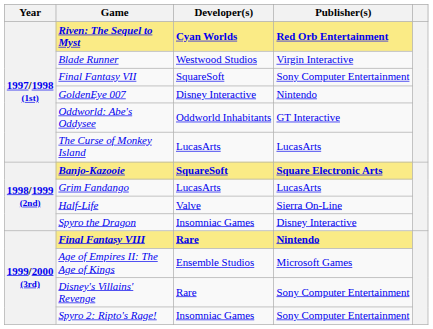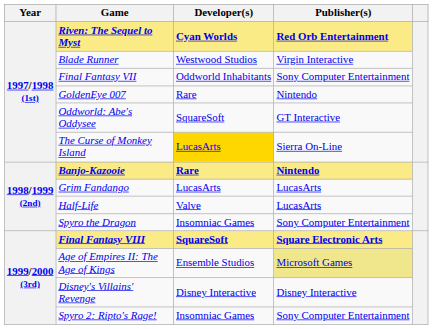(200, 77) SquareSoft -> (224, 77) Oddworld Inhabitants
(216, 94) Disney Interactive -> (186, 94) Rare
(224, 117) Oddworld Inhabitants -> (200, 117) SquareSoft
(198, 147) no background -> (198, 147) gold background
(299, 147) LucasArts -> (309, 147) Sierra On-Line
(202, 170) SquareSoft -> (187, 170) Rare
(329, 170) Square Electronic Arts -> (298, 170) Nintendo
(309, 205) Sierra On-Line -> (299, 205) LucasArts
(316, 222) Disney Interactive -> (343, 222) Sony Computer Entertainment
(187, 239) Rare -> (202, 239) SquareSoft
(298, 239) Nintendo -> (329, 239) Square Electronic Arts
(314, 263) no background -> (314, 263) khaki background
(186, 292) Rare -> (216, 292) Disney Interactive
(343, 292) Sony Computer Entertainment -> (316, 292) Disney Interactive
